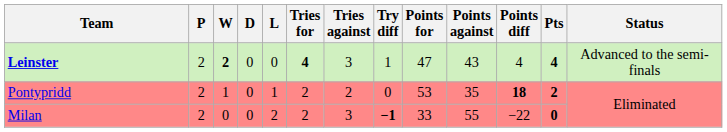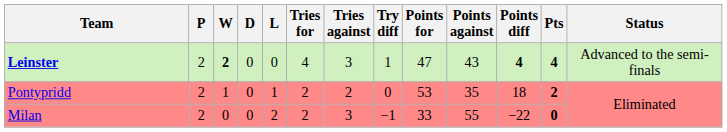(305, 62) bold -> (305, 62) normal
(519, 62) normal -> (519, 62) bold
(519, 92) bold -> (519, 92) normal
(388, 115) bold -> (388, 115) normal
